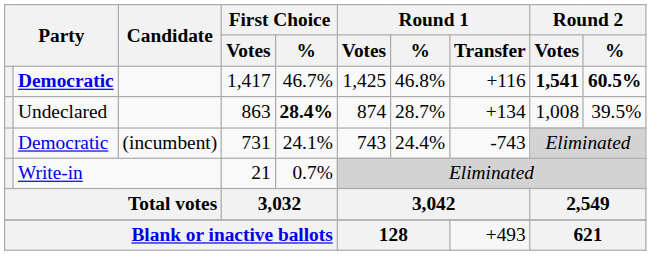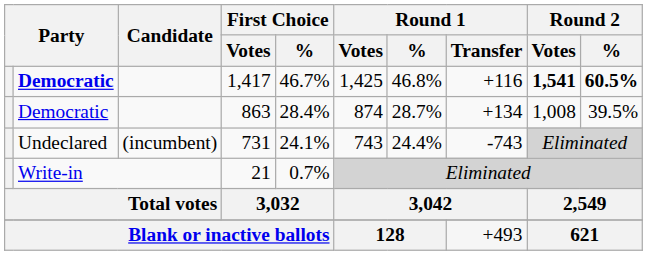(63, 111) Undeclared -> (63, 111) Democratic
(306, 111) bold -> (305, 111) normal
(63, 142) Democratic -> (63, 142) Undeclared
